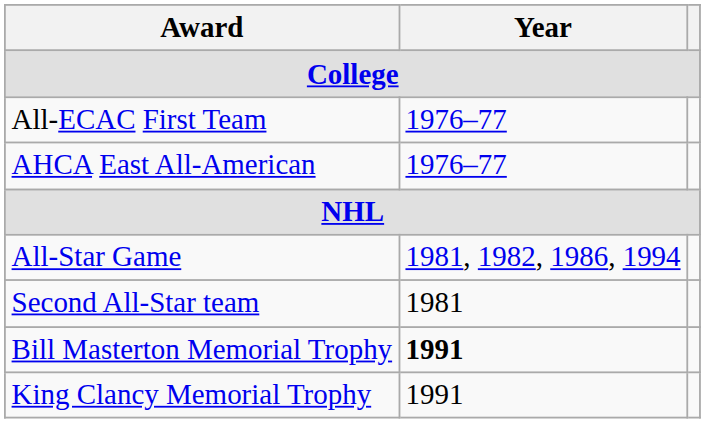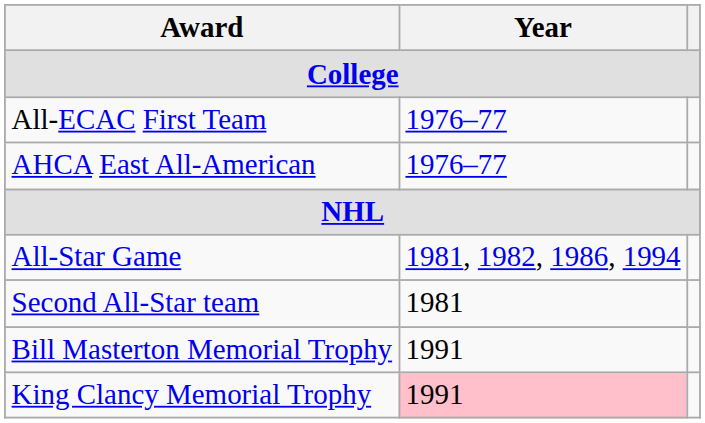(434, 348) bold -> (434, 348) normal
(434, 394) no background -> (434, 394) pink background
